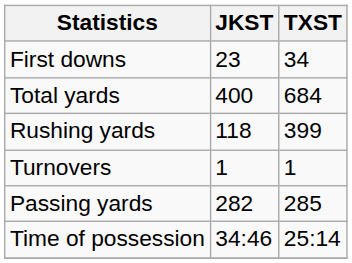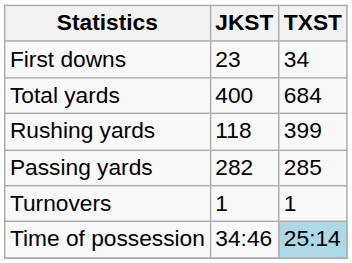rows swapped: (81, 203) <-> (61, 167)
(312, 239) no background -> (312, 239) lightblue background
